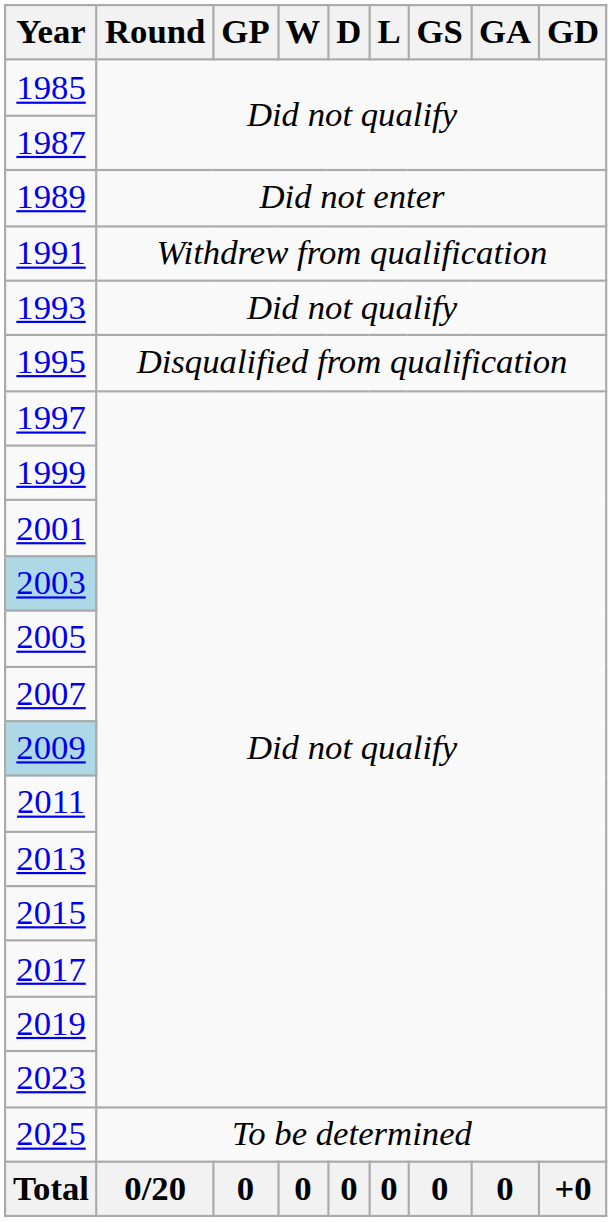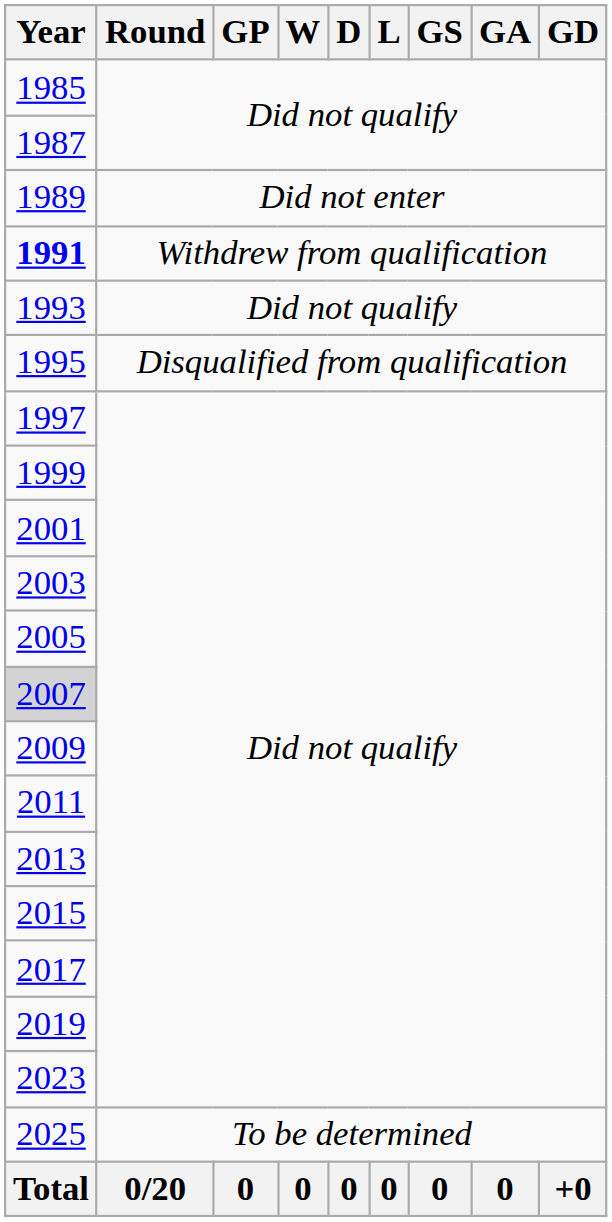(51, 252) normal -> (51, 252) bold
(51, 582) lightblue background -> (51, 582) no background
(51, 692) no background -> (51, 692) lightgrey background
(51, 747) lightblue background -> (51, 747) no background
